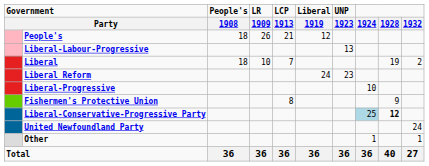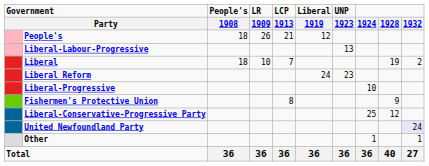(372, 114) lightblue background -> (372, 114) no background
(394, 114) bold -> (394, 114) normal
(417, 127) no background -> (417, 127) lavender background
